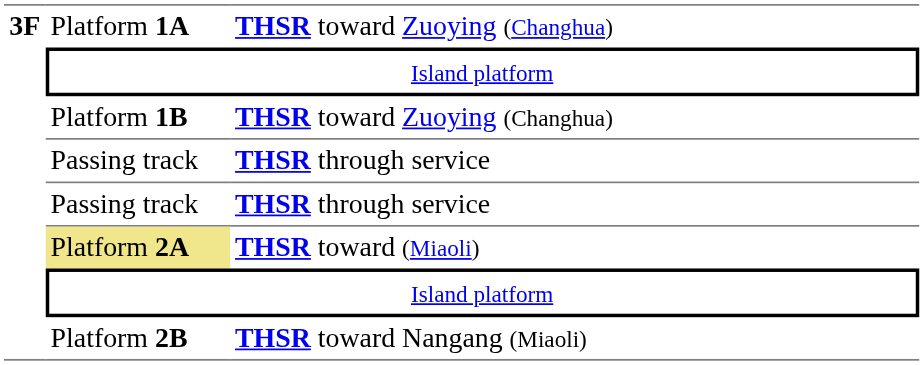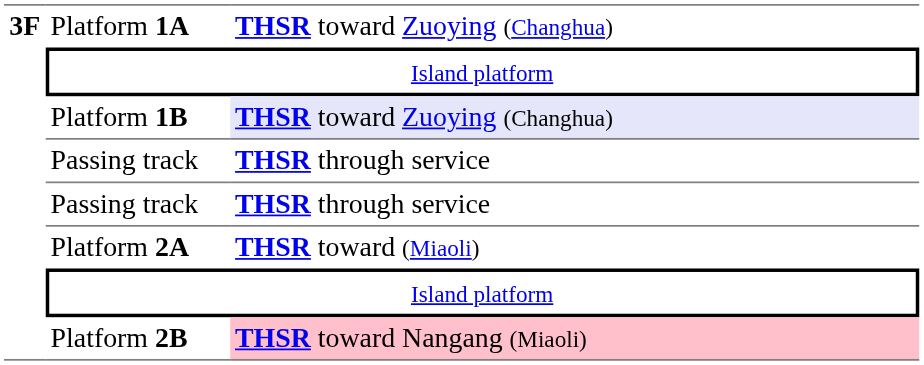(424, 116) no background -> (424, 116) lavender background
(120, 247) khaki background -> (120, 247) no background
(411, 337) no background -> (411, 337) pink background
